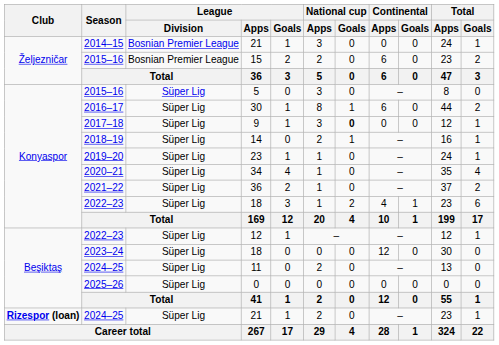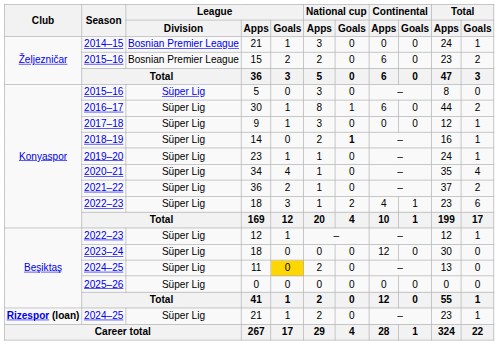(352, 124) bold -> (352, 124) normal
(352, 140) normal -> (352, 140) bold
(287, 268) no background -> (287, 268) gold background
